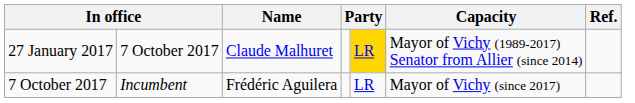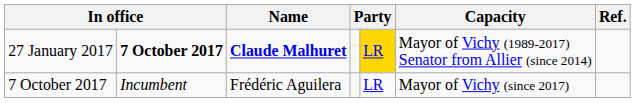(169, 51) normal -> (171, 51) bold
(279, 51) normal -> (288, 51) bold
